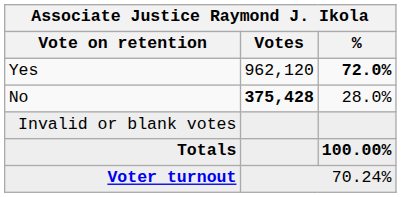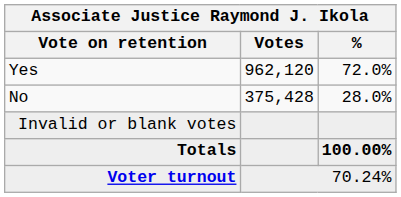(367, 72) bold -> (367, 72) normal
(279, 99) bold -> (279, 99) normal
